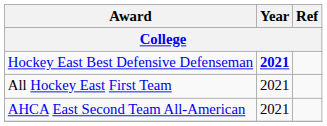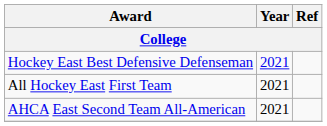(275, 62) bold -> (275, 62) normal
